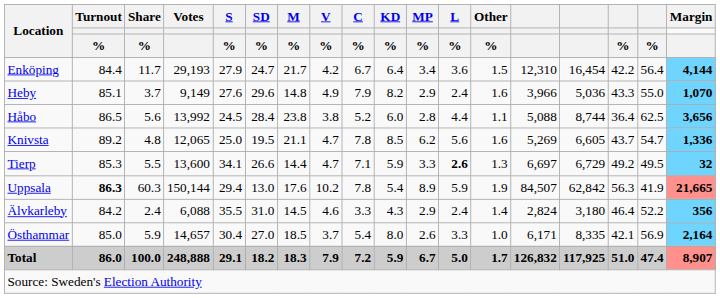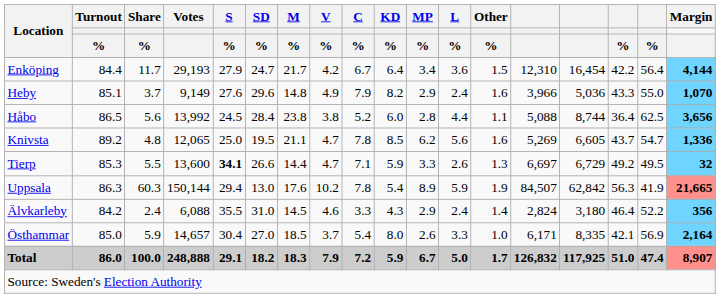(231, 163) normal -> (231, 163) bold
(460, 163) bold -> (460, 163) normal
(110, 187) bold -> (110, 187) normal
